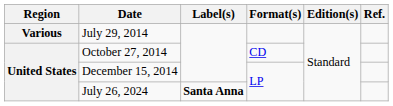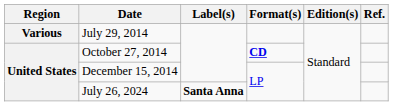(258, 52) normal -> (258, 52) bold
